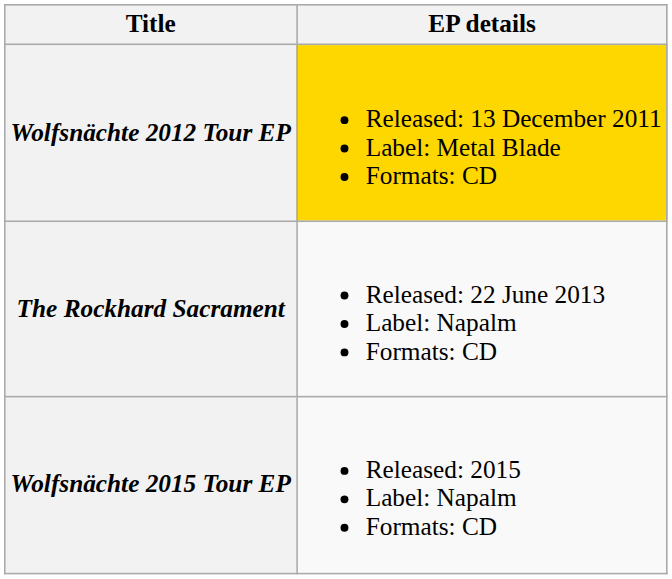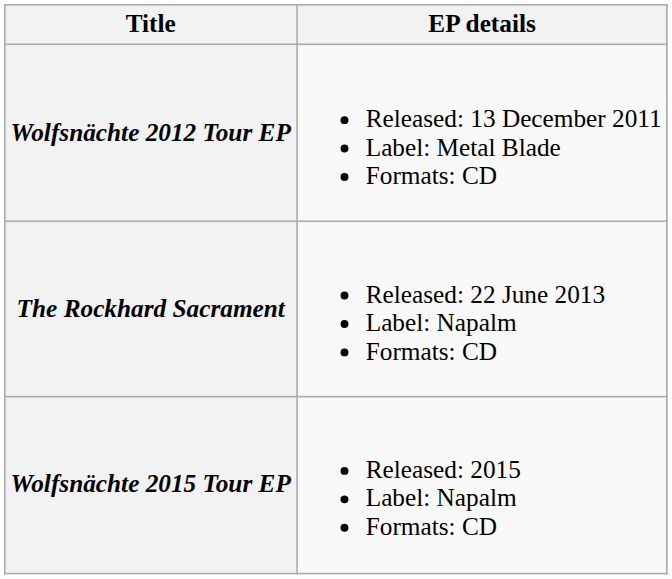(482, 147) gold background -> (482, 147) no background
